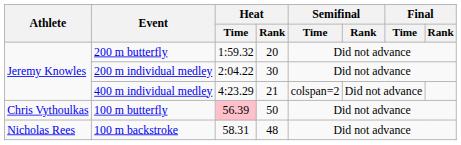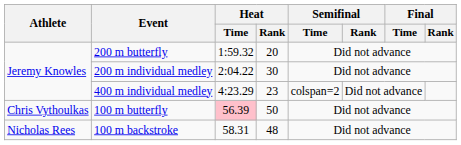(272, 91) 21 -> (272, 91) 23
